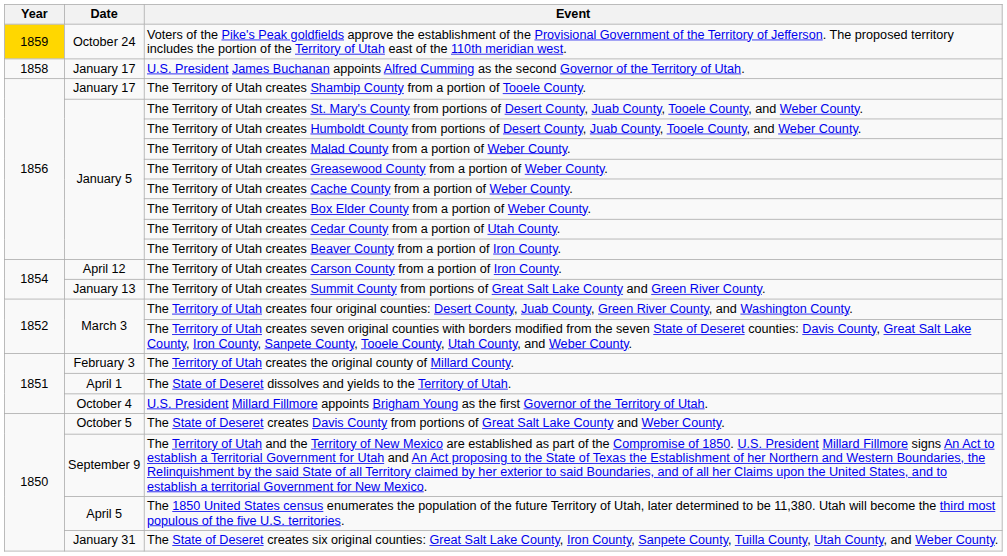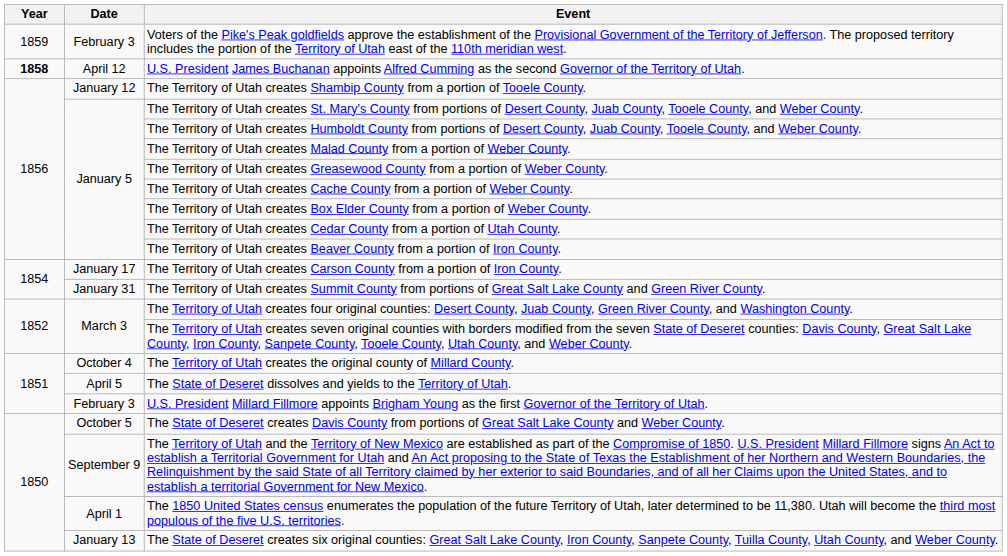(34, 41) gold background -> (34, 41) no background
(104, 41) October 24 -> (104, 41) February 3
(34, 68) normal -> (34, 68) bold
(104, 68) January 17 -> (104, 68) April 12
(104, 88) January 17 -> (104, 88) January 12
(104, 269) April 12 -> (104, 269) January 17
(104, 289) January 13 -> (104, 289) January 31
(104, 363) February 3 -> (104, 363) October 4
(104, 383) April 1 -> (104, 383) April 5
(104, 403) October 4 -> (104, 403) February 3
(104, 513) April 5 -> (104, 513) April 1
(104, 540) January 31 -> (104, 540) January 13
